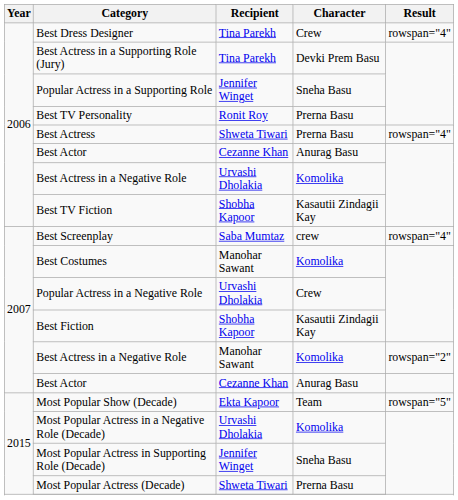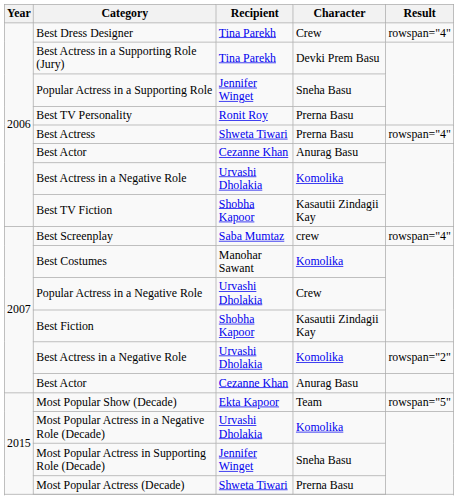(240, 357) Manohar Sawant -> (241, 357) Urvashi Dholakia
